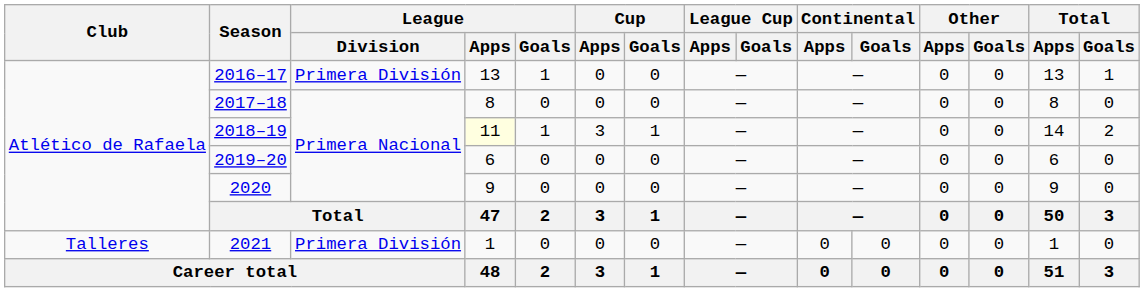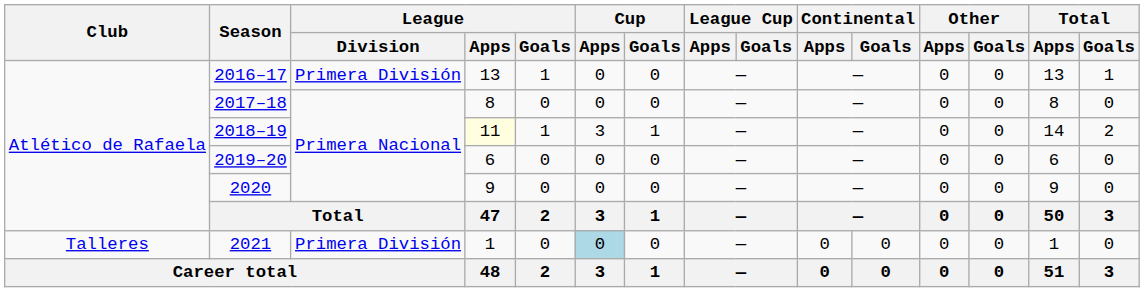(600, 244) no background -> (600, 244) lightblue background
